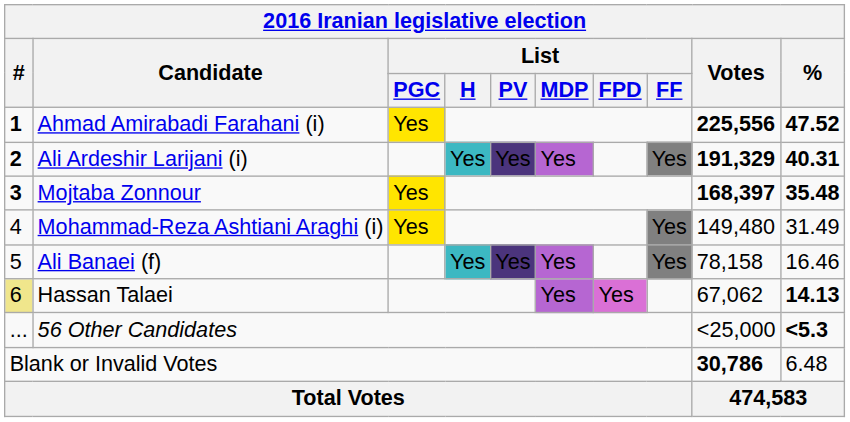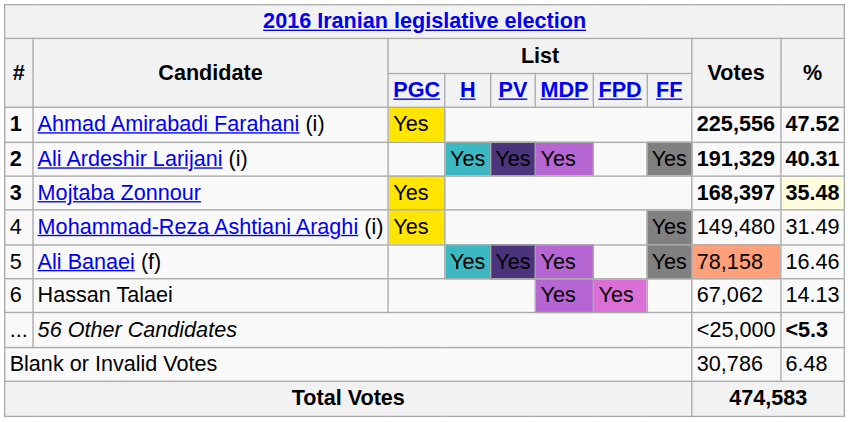(813, 192) no background -> (813, 192) lightyellow background
(730, 261) no background -> (730, 261) lightsalmon background
(16, 295) khaki background -> (16, 295) no background
(813, 295) bold -> (813, 295) normal
(730, 364) bold -> (730, 364) normal
